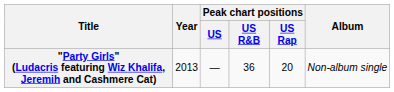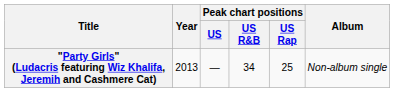(249, 68) 36 -> (249, 68) 34
(287, 68) 20 -> (287, 68) 25
